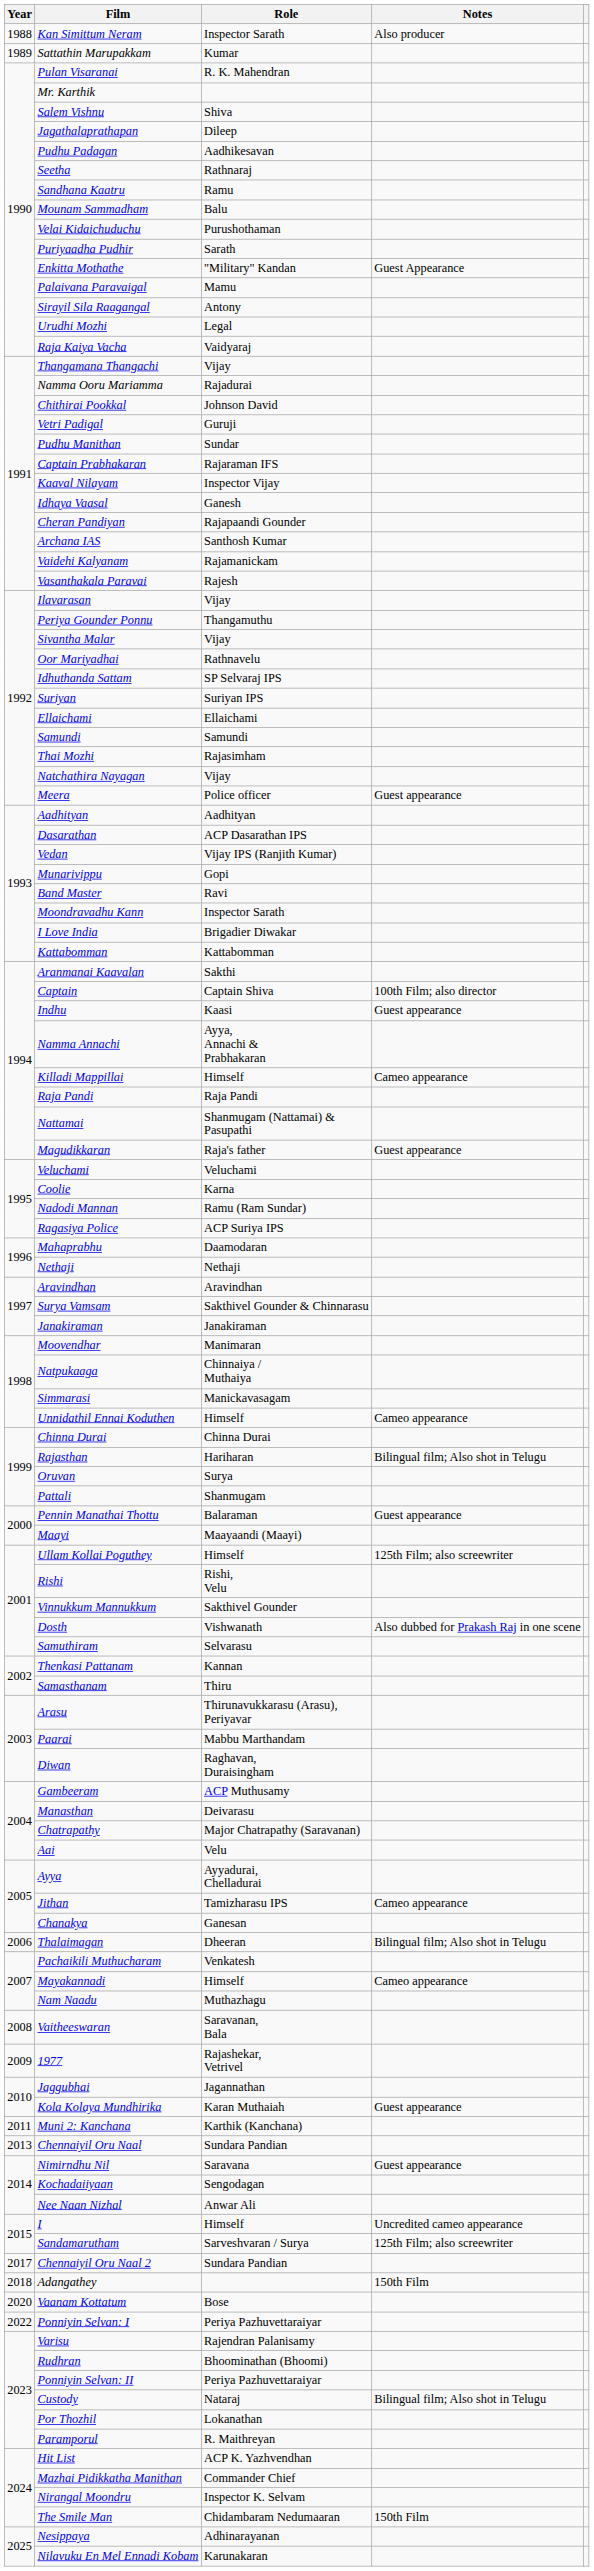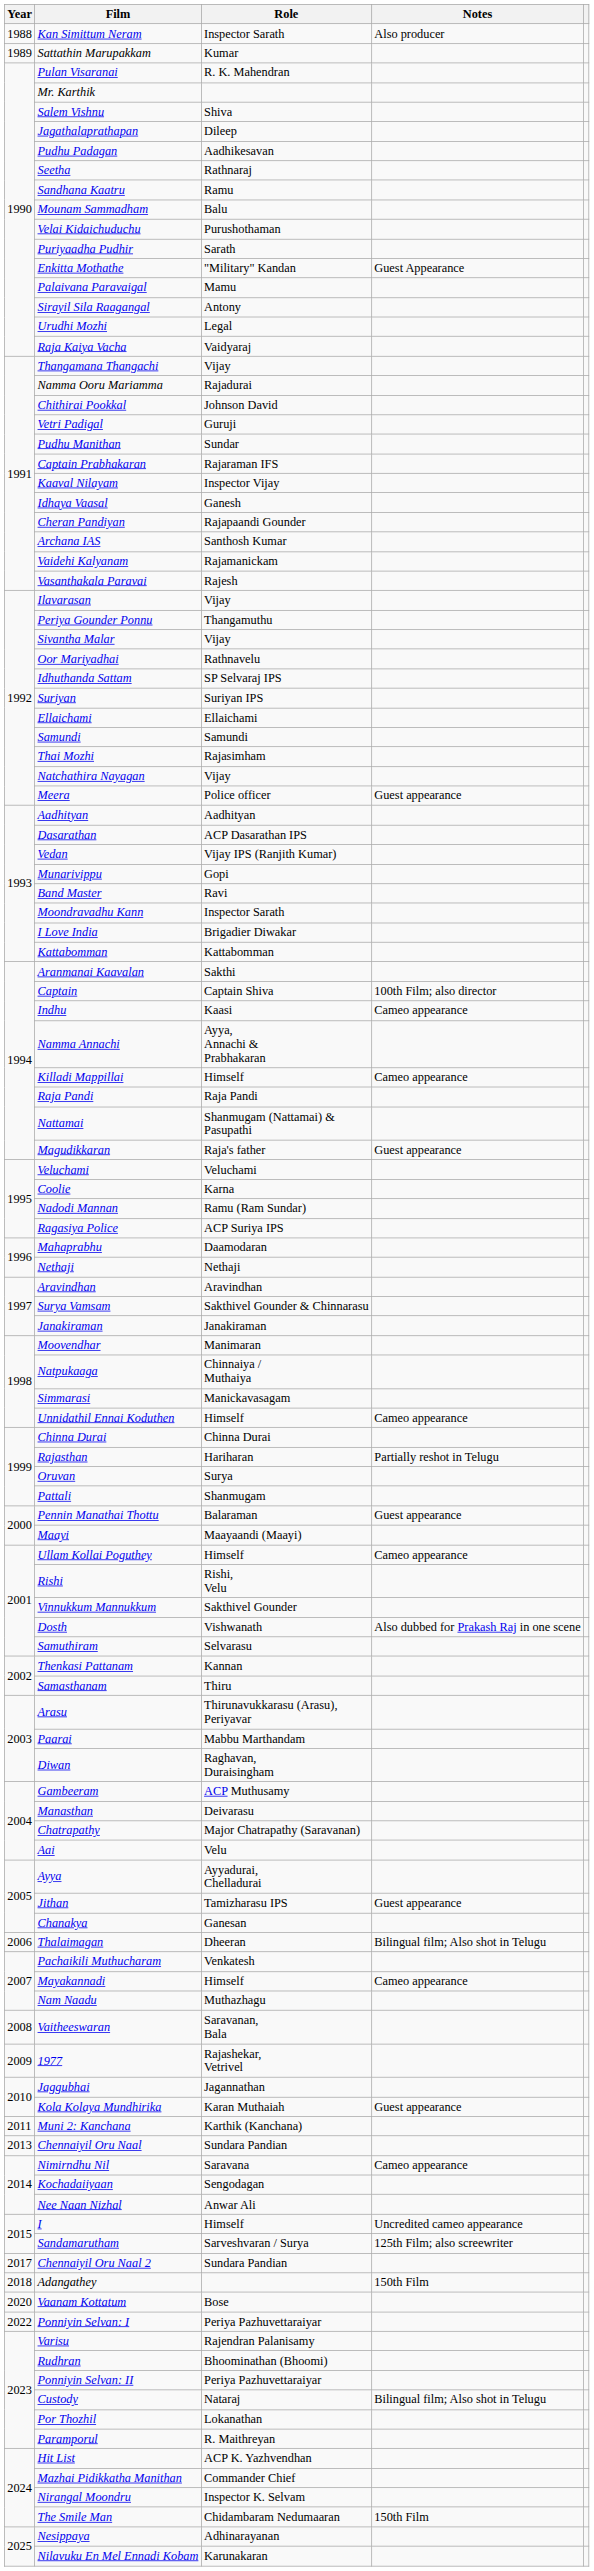(418, 1010) Guest appearance -> (421, 1010) Cameo appearance
(460, 1456) Bilingual film; Also shot in Telugu -> (437, 1456) Partially reshot in Telugu
(444, 1554) 125th Film; also screewriter -> (421, 1554) Cameo appearance
(421, 1903) Cameo appearance -> (418, 1903) Guest appearance
(418, 2165) Guest appearance -> (421, 2165) Cameo appearance
